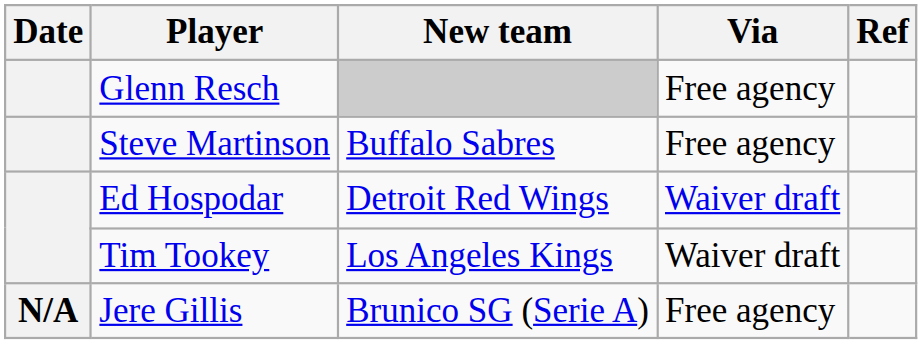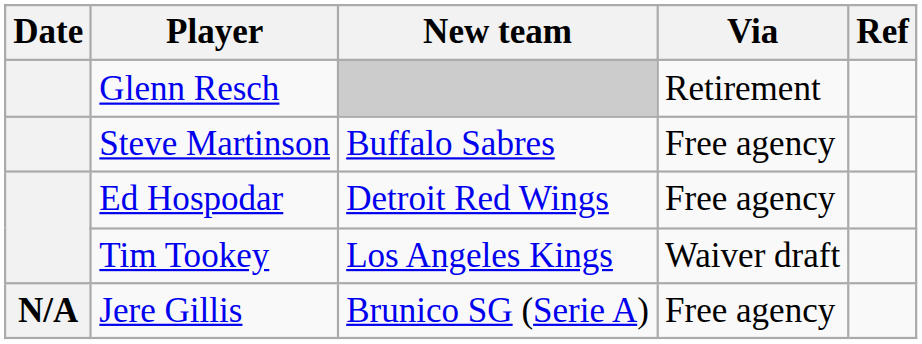(750, 87) Free agency -> (743, 87) Retirement
(753, 198) Waiver draft -> (750, 198) Free agency
